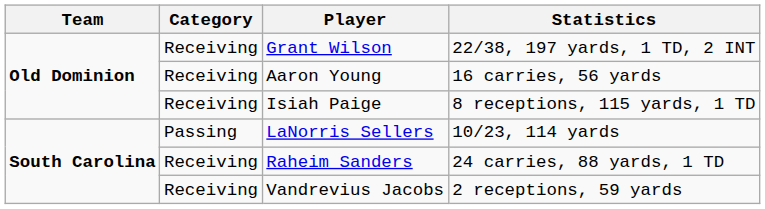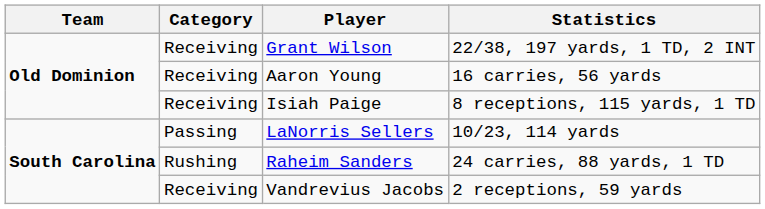(211, 161) Receiving -> (201, 161) Rushing
